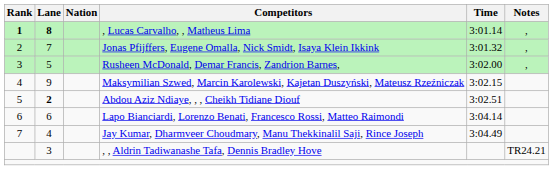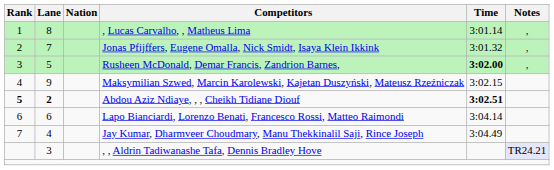(20, 30) bold -> (20, 30) normal
(49, 30) bold -> (49, 30) normal
(486, 64) normal -> (486, 64) bold
(20, 99) normal -> (20, 99) bold
(486, 99) normal -> (486, 99) bold
(526, 151) no background -> (527, 151) lavender background
